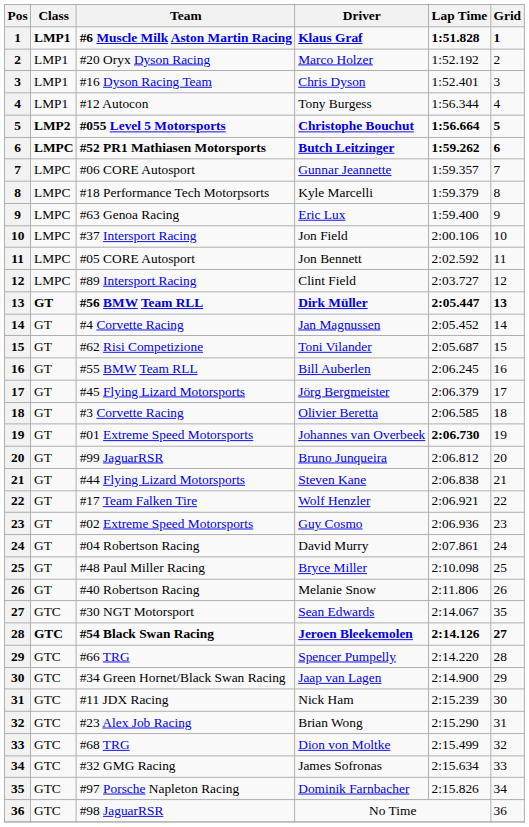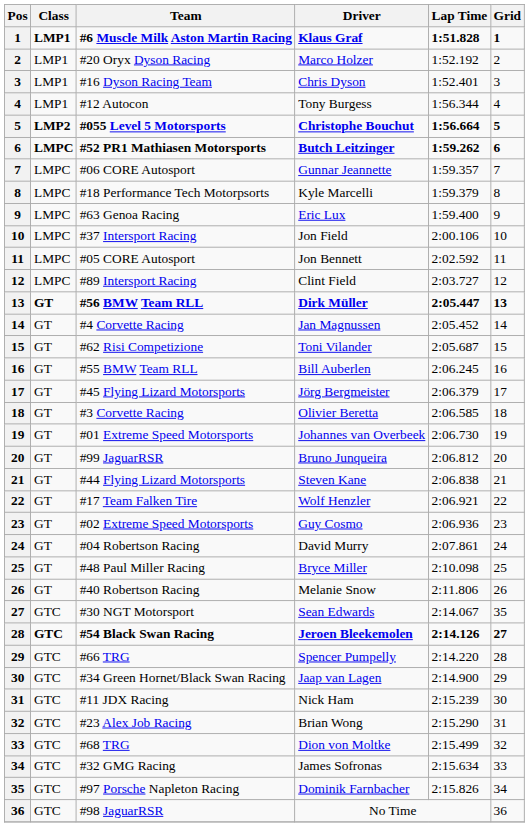(456, 435) bold -> (455, 435) normal
